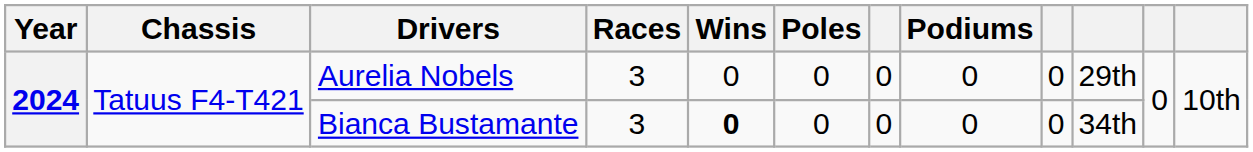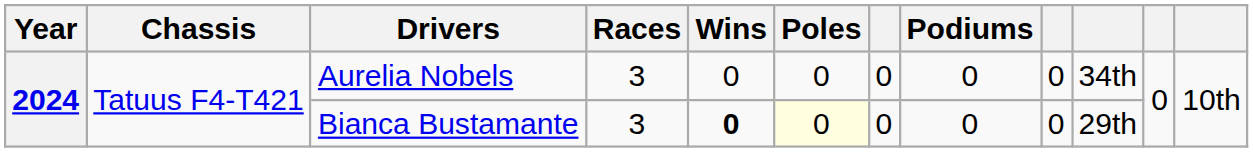(1108, 76) 29th -> (1108, 76) 34th
(821, 123) no background -> (821, 123) lightyellow background
(1108, 123) 34th -> (1108, 123) 29th
